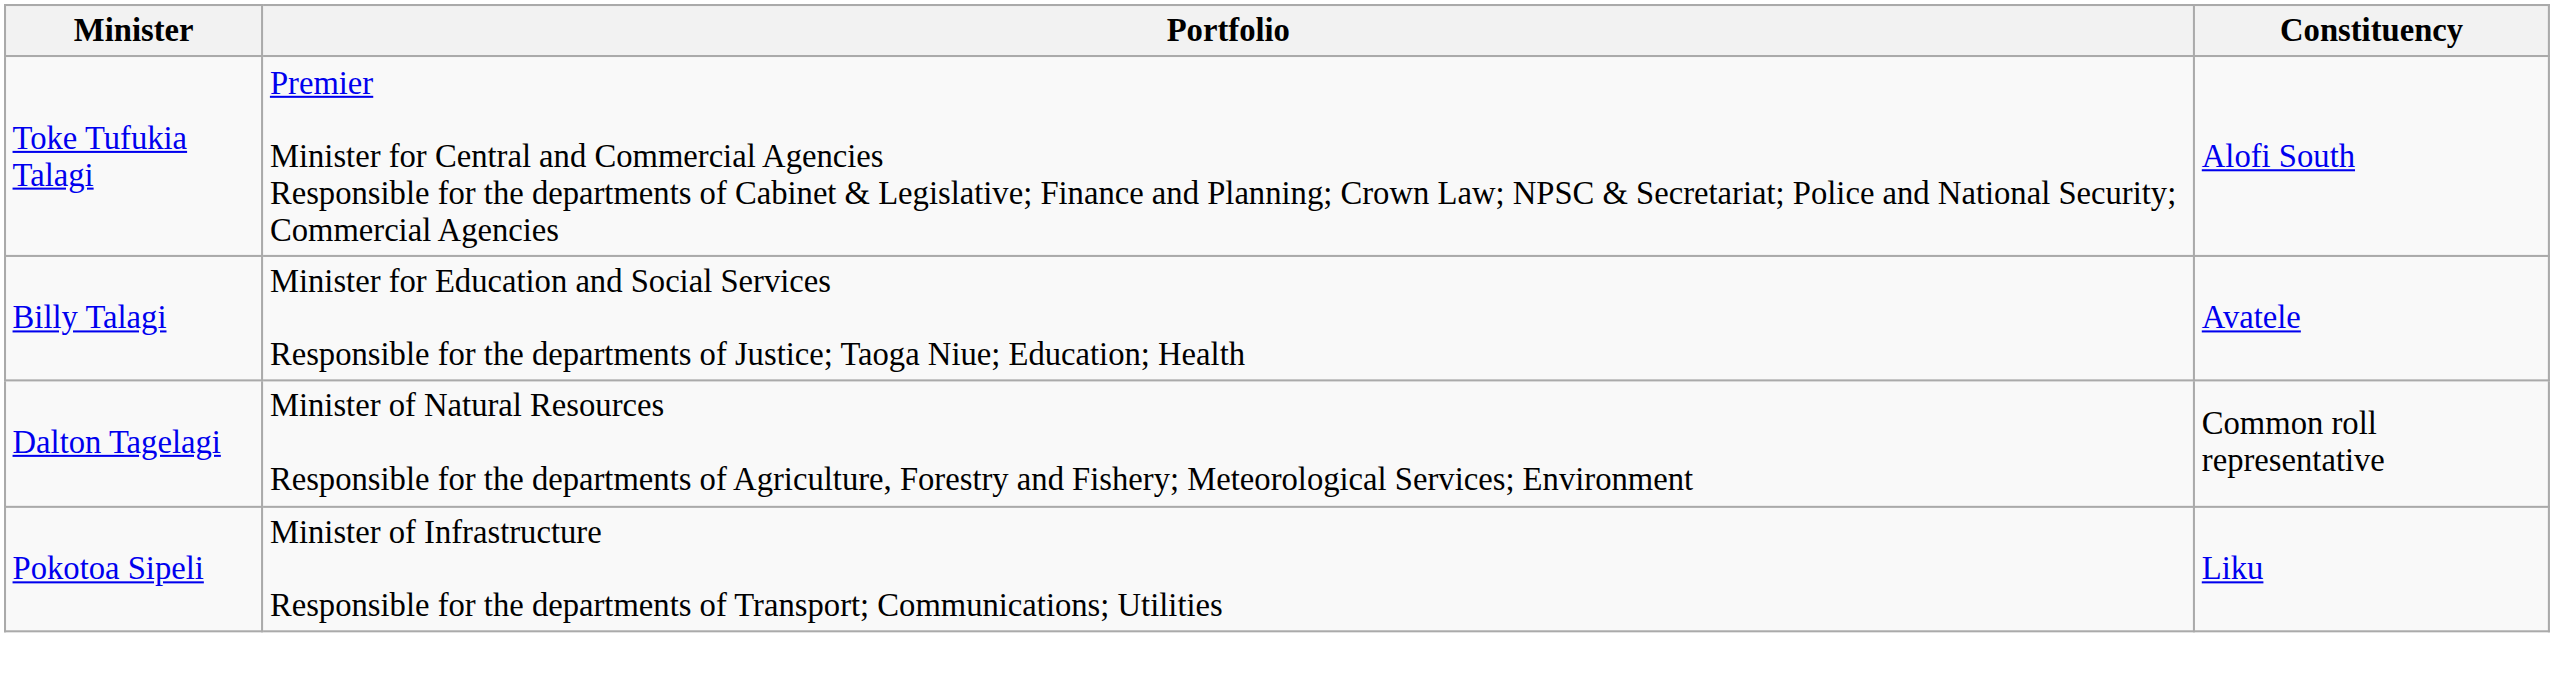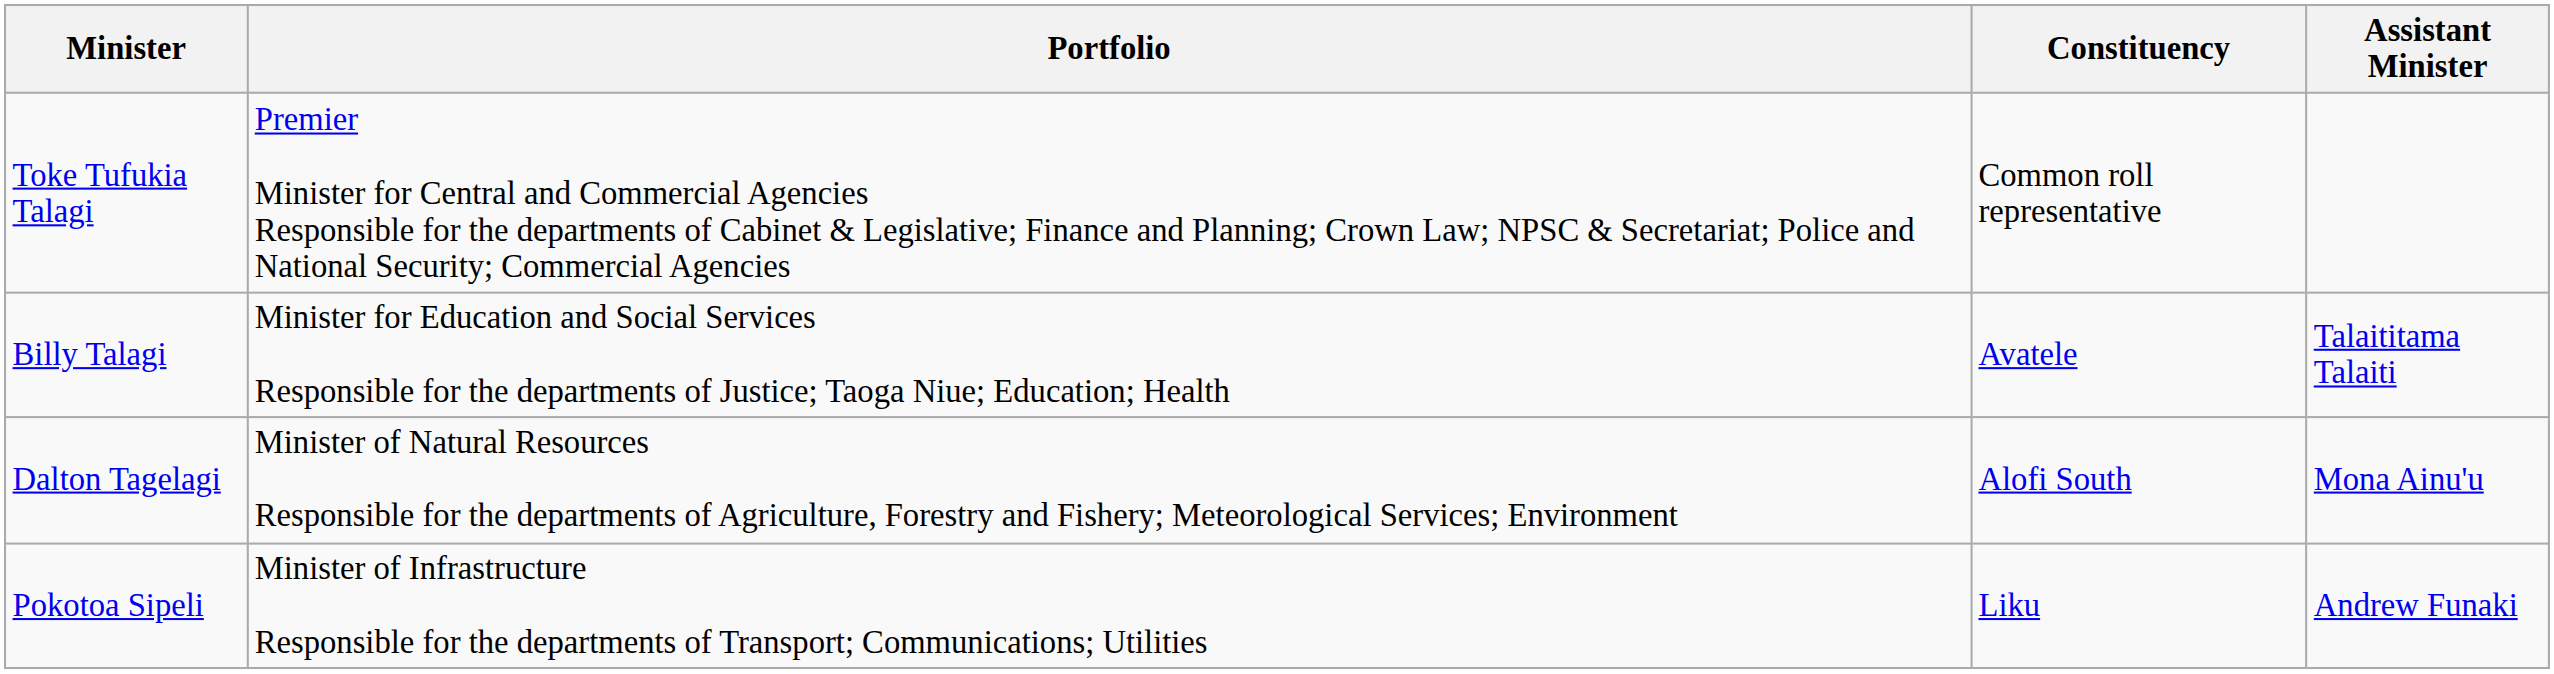+ column: (2428, 48)
(2278, 155) Alofi South -> (2070, 192) Common roll representative
(2293, 442) Common roll representative -> (2055, 479) Alofi South
